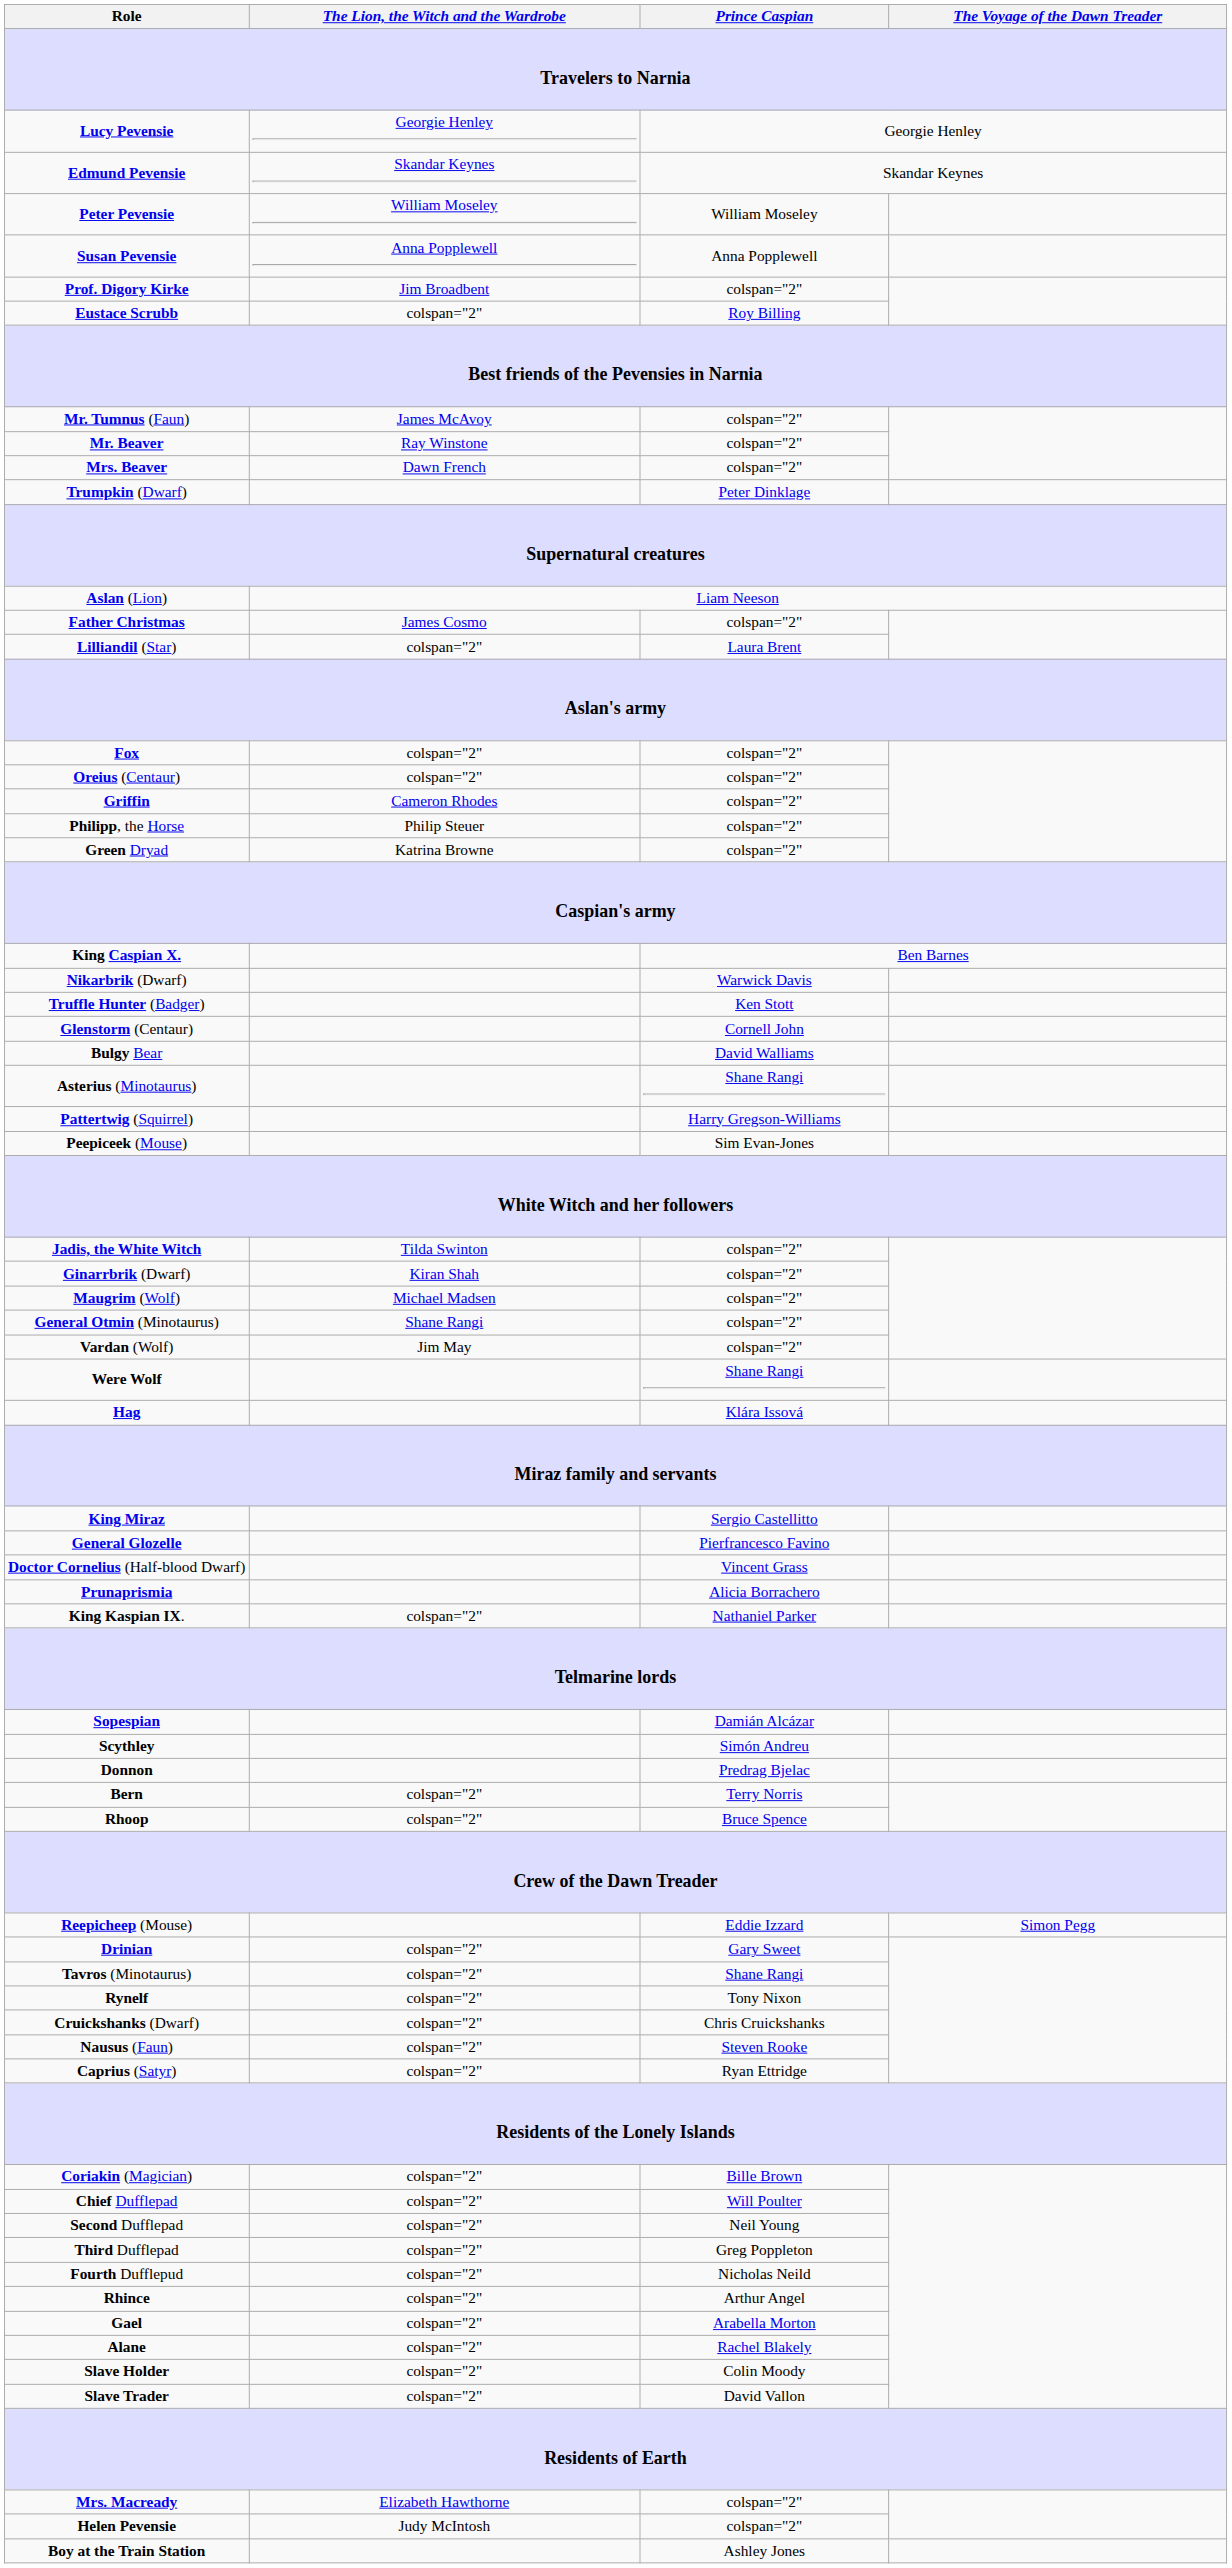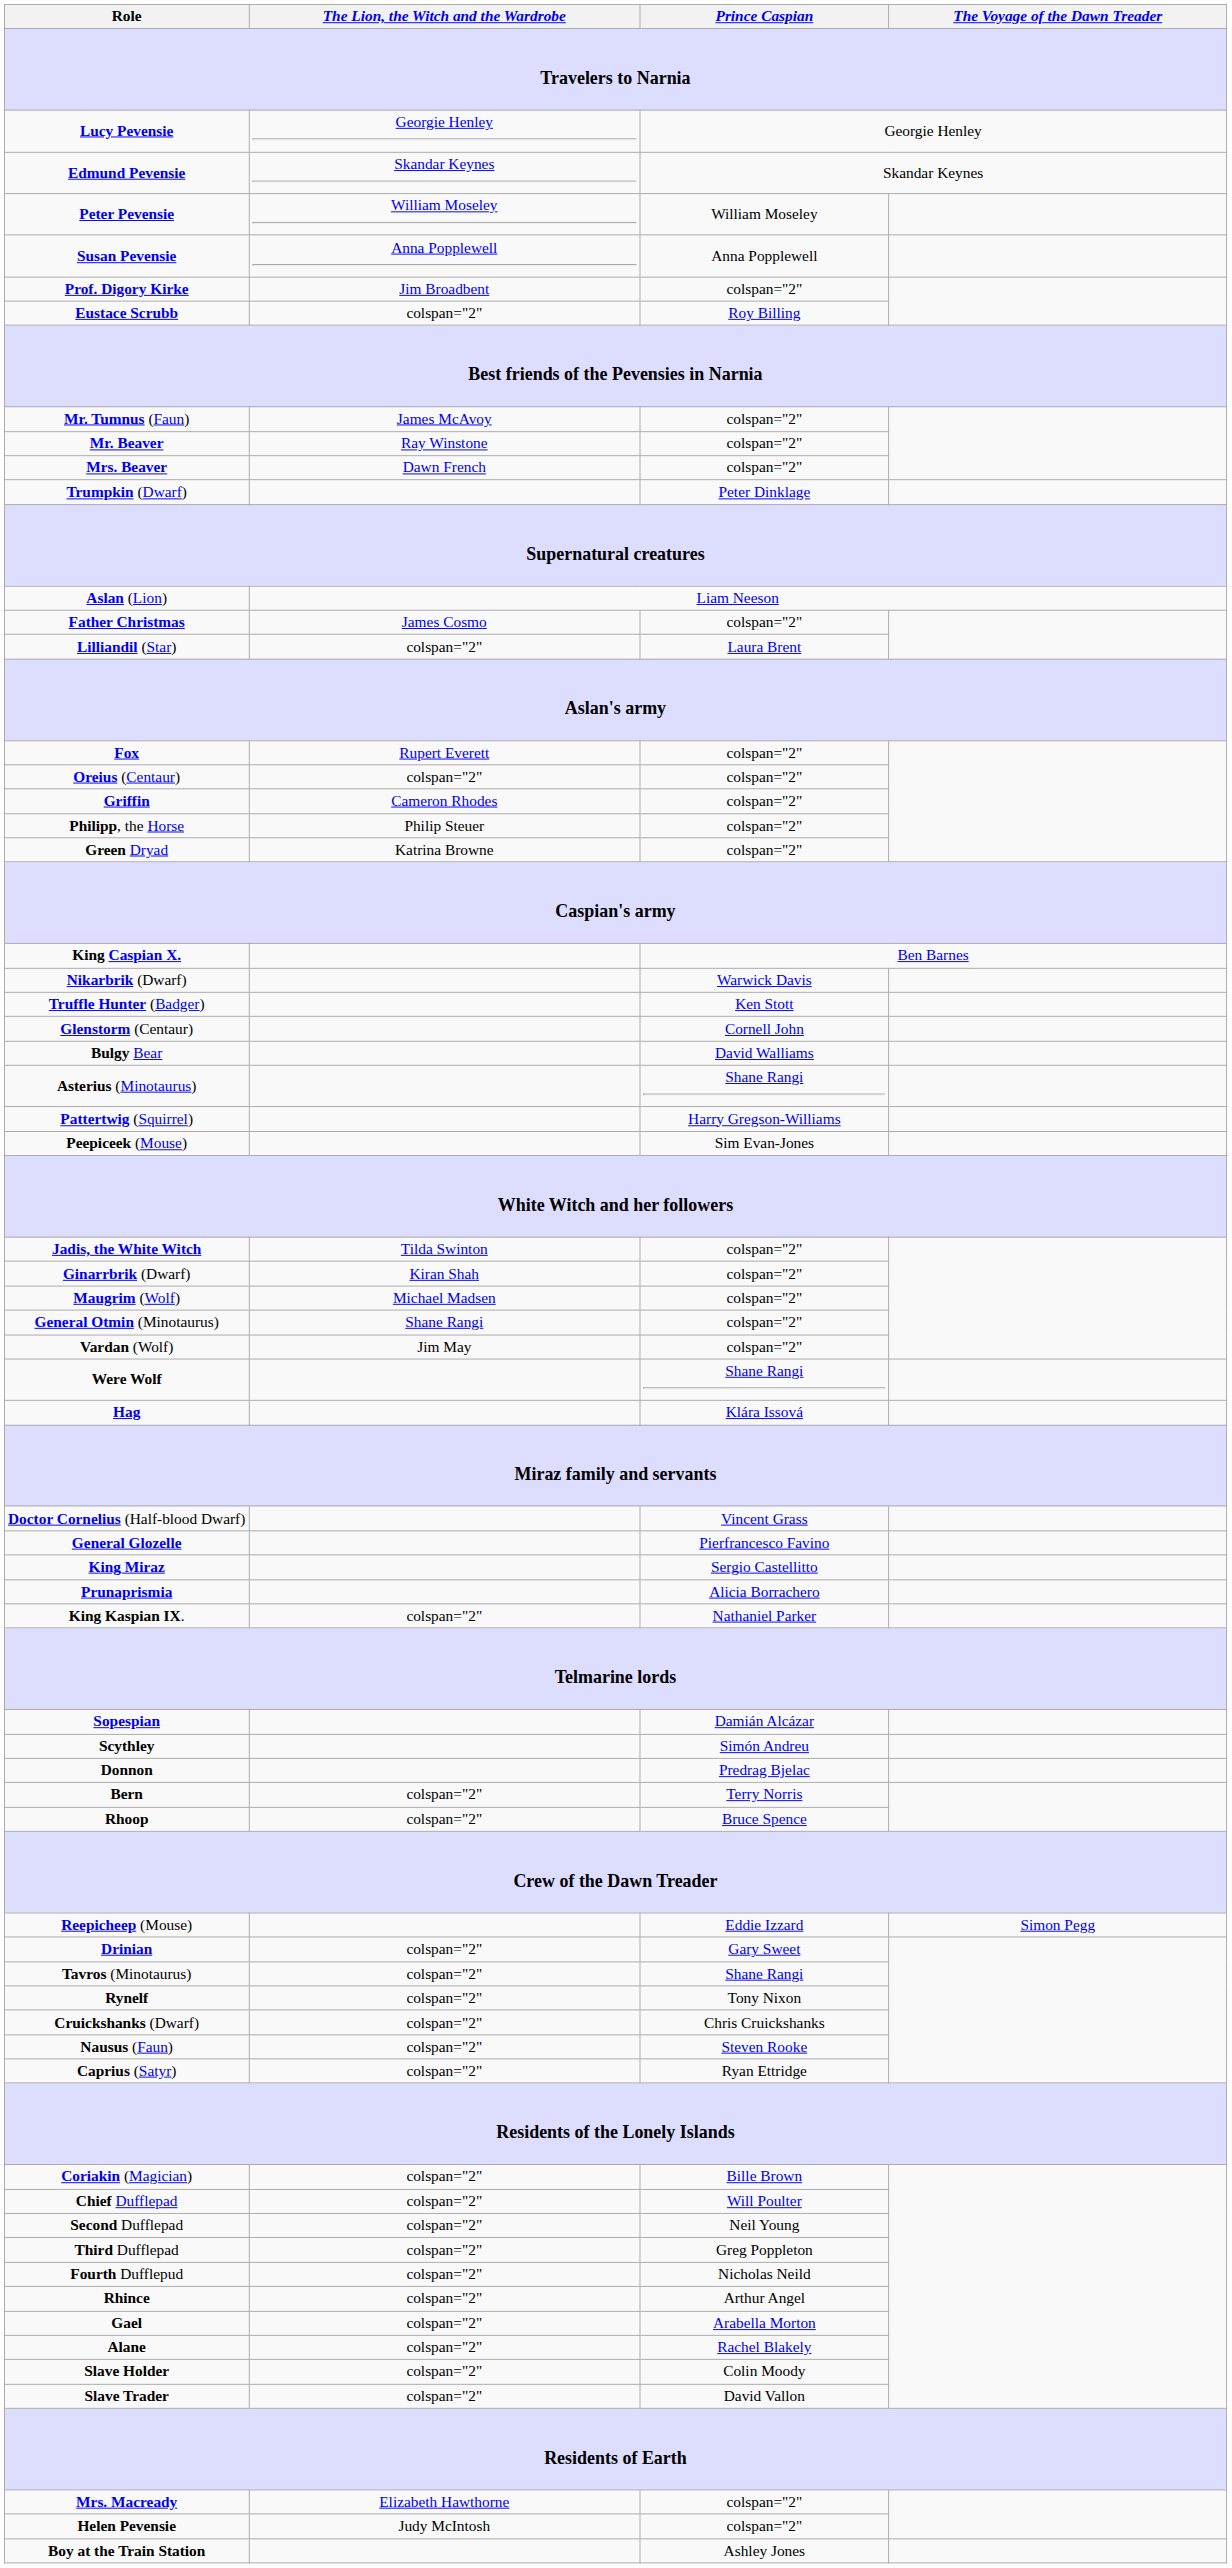(444, 752) colspan="2" -> (444, 752) Rupert Everett
rows swapped: (127, 1518) <-> (127, 1567)
